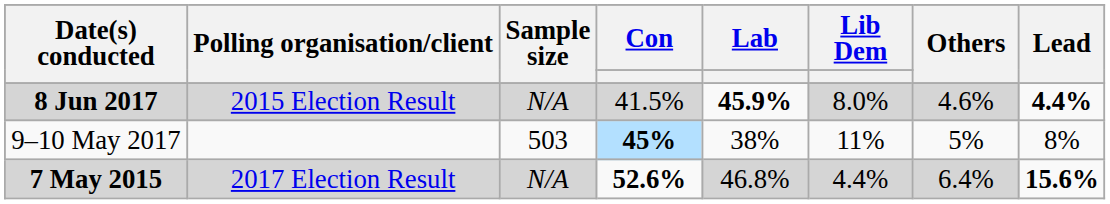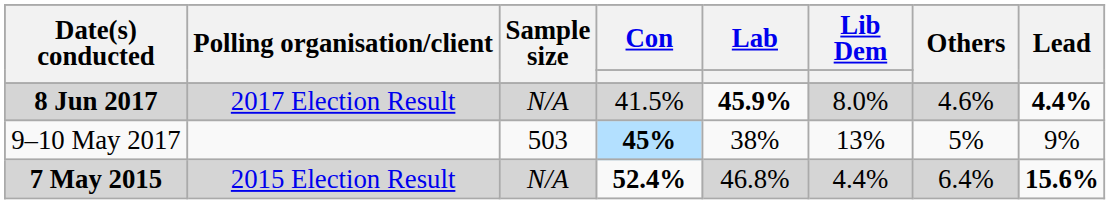(343, 102) 2015 Election Result -> (343, 102) 2017 Election Result
(860, 140) 11% -> (860, 140) 13%
(1062, 140) 8% -> (1062, 140) 9%
(343, 179) 2017 Election Result -> (343, 179) 2015 Election Result
(649, 179) 52.6% -> (649, 179) 52.4%
